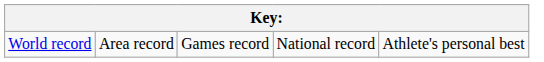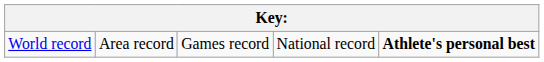(454, 44) normal -> (459, 44) bold
